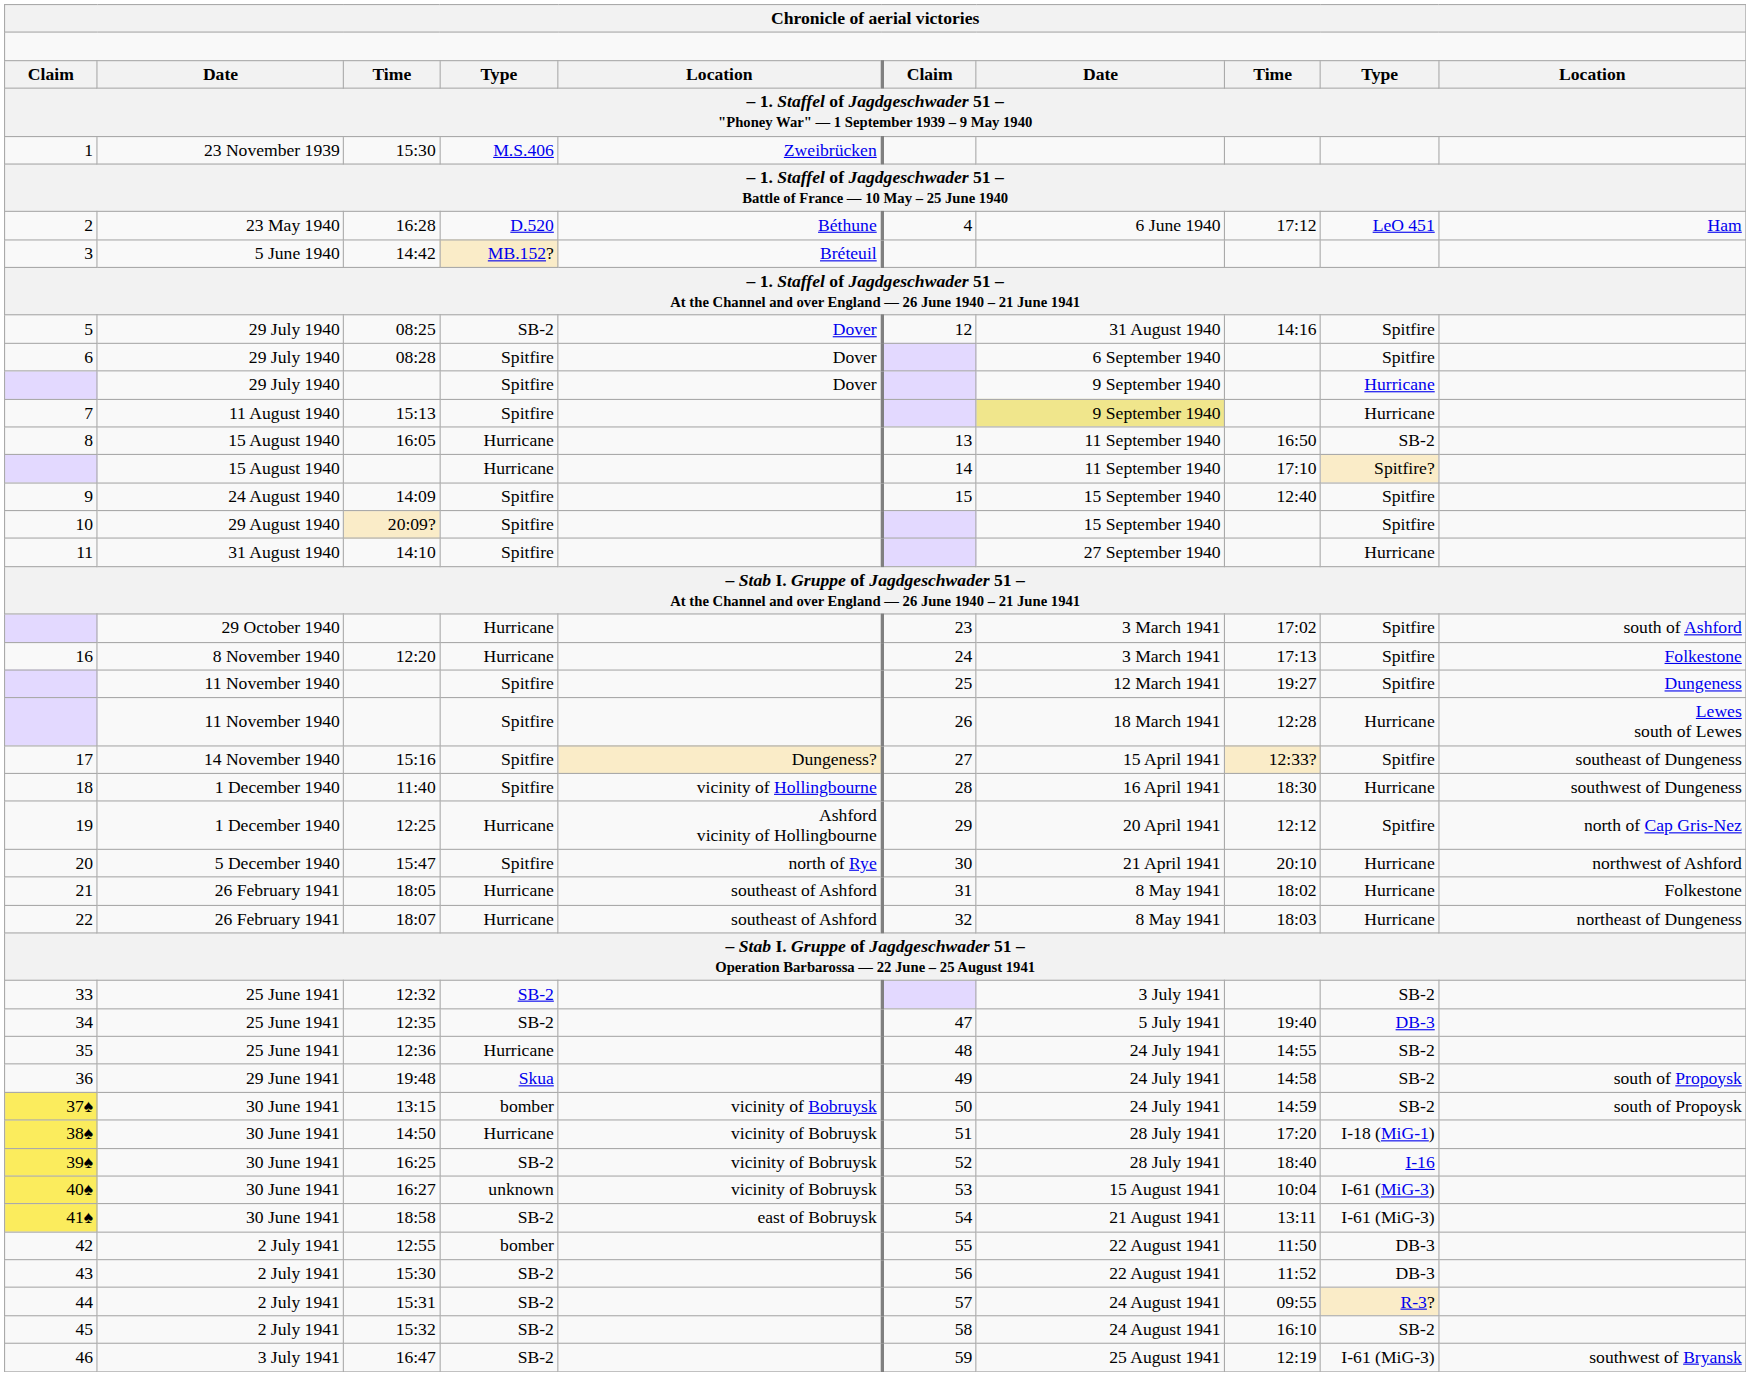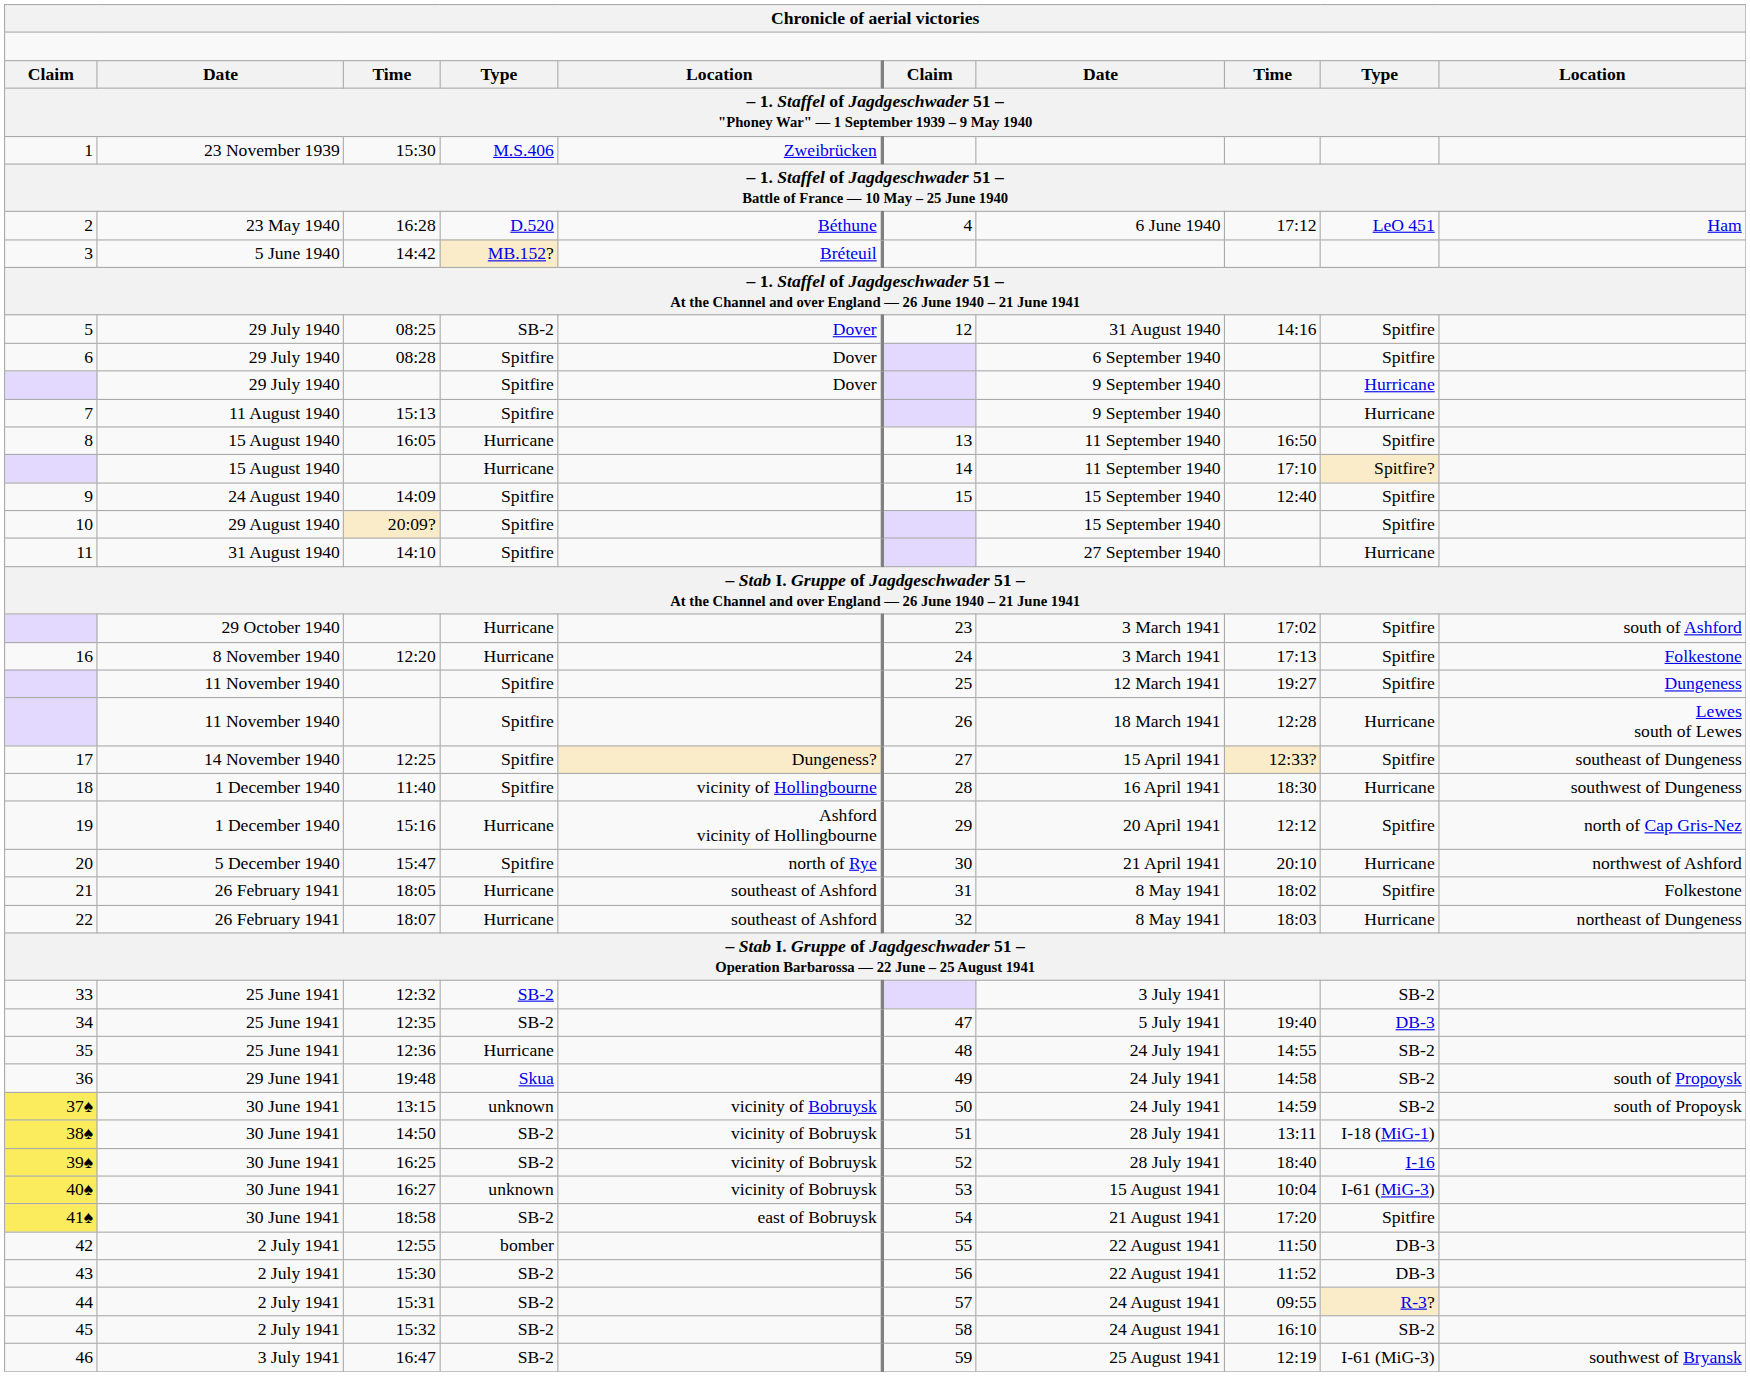(1157, 412) khaki background -> (1157, 412) no background
(1417, 440) SB-2 -> (1408, 440) Spitfire
(416, 759) 15:16 -> (416, 759) 12:25
(416, 825) 12:25 -> (416, 825) 15:16
(1400, 890) Hurricane -> (1408, 890) Spitfire
(527, 1106) bomber -> (521, 1106) unknown
(519, 1133) Hurricane -> (536, 1133) SB-2
(1297, 1133) 17:20 -> (1297, 1133) 13:11
(1297, 1217) 13:11 -> (1297, 1217) 17:20
(1388, 1217) I-61 (MiG-3) -> (1408, 1217) Spitfire
